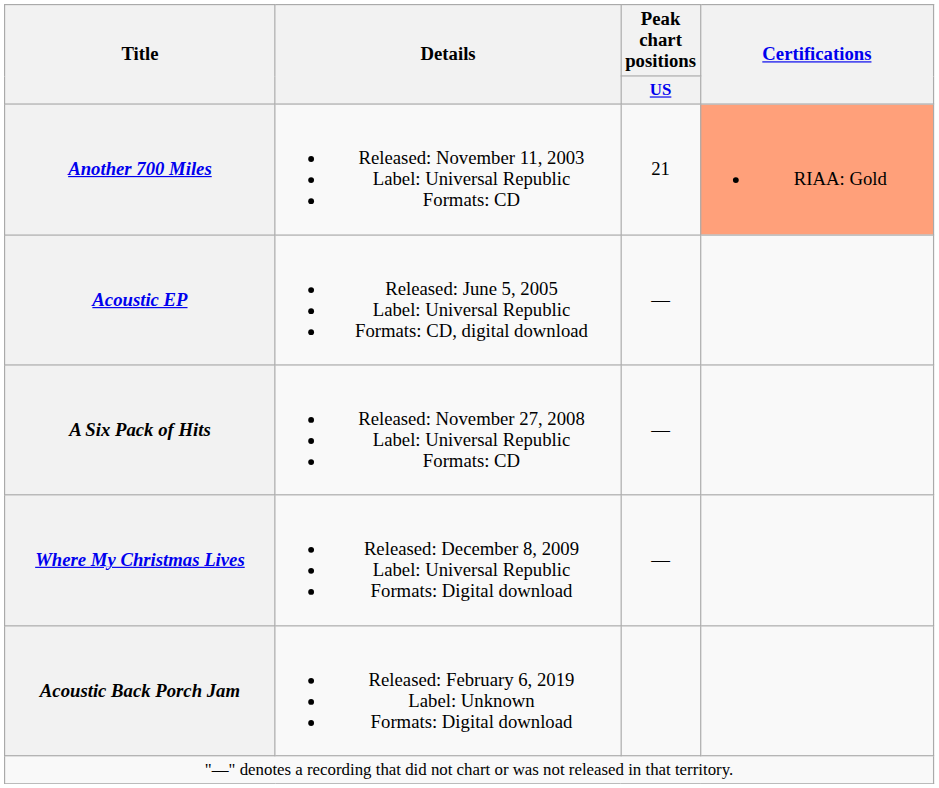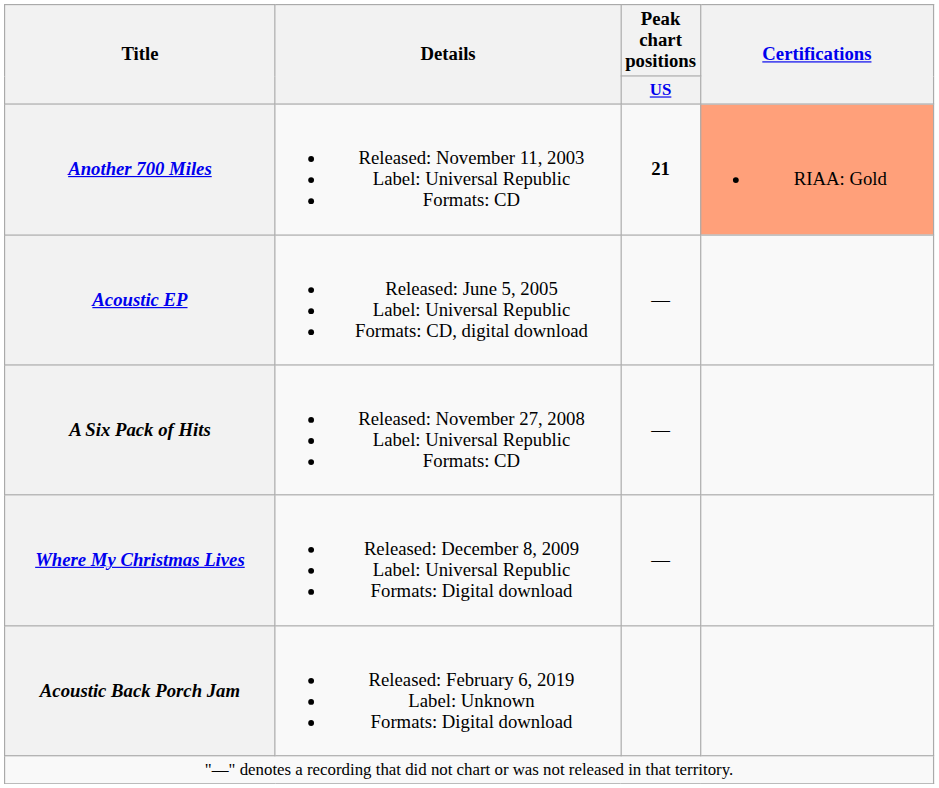(661, 169) normal -> (661, 169) bold
